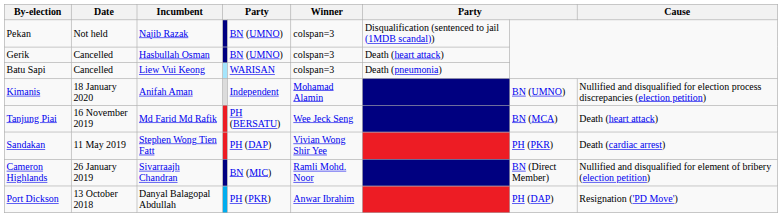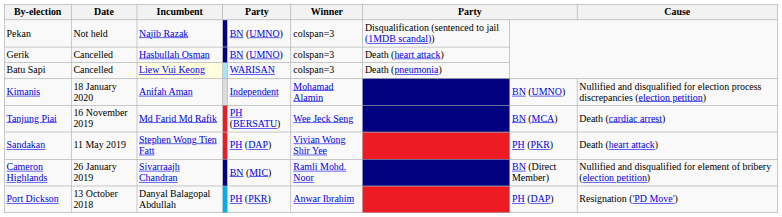(172, 70) no background -> (172, 70) lightyellow background
(619, 118) Death (heart attack) -> (622, 118) Death (cardiac arrest)
(622, 145) Death (cardiac arrest) -> (619, 145) Death (heart attack)
